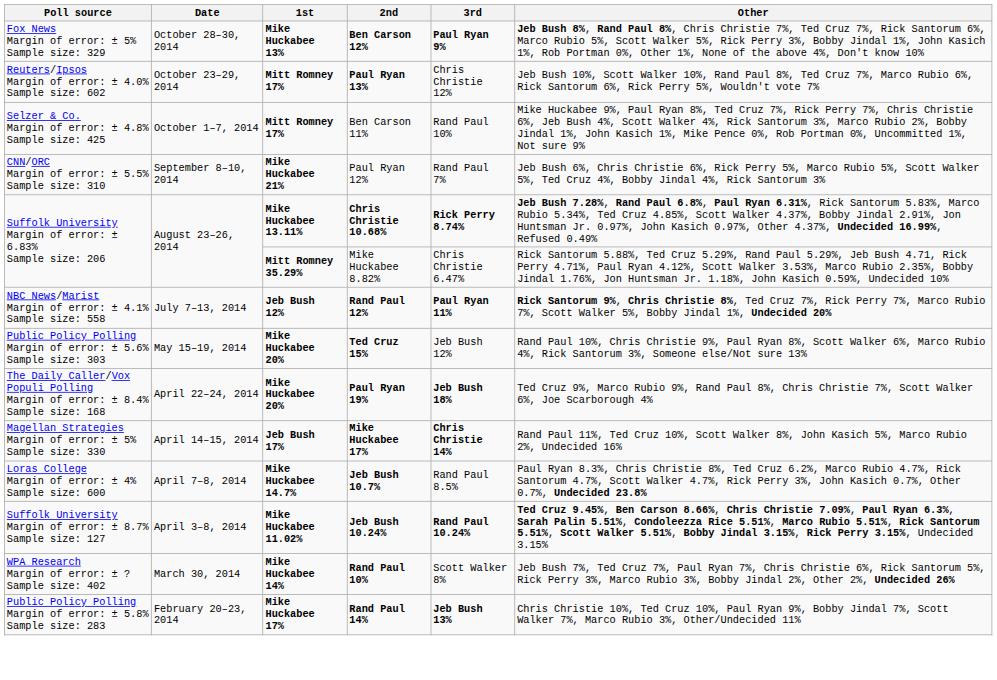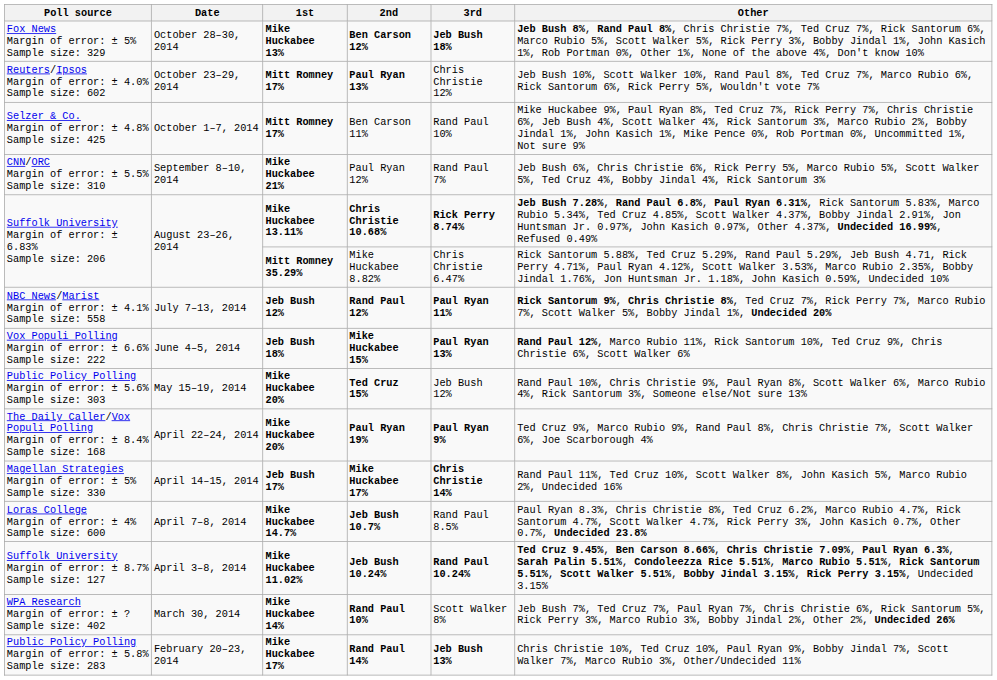(461, 41) Paul Ryan 9% -> (458, 41) Jeb Bush 18%
+ row: (374, 348)
(458, 394) Jeb Bush 18% -> (461, 435) Paul Ryan 9%
